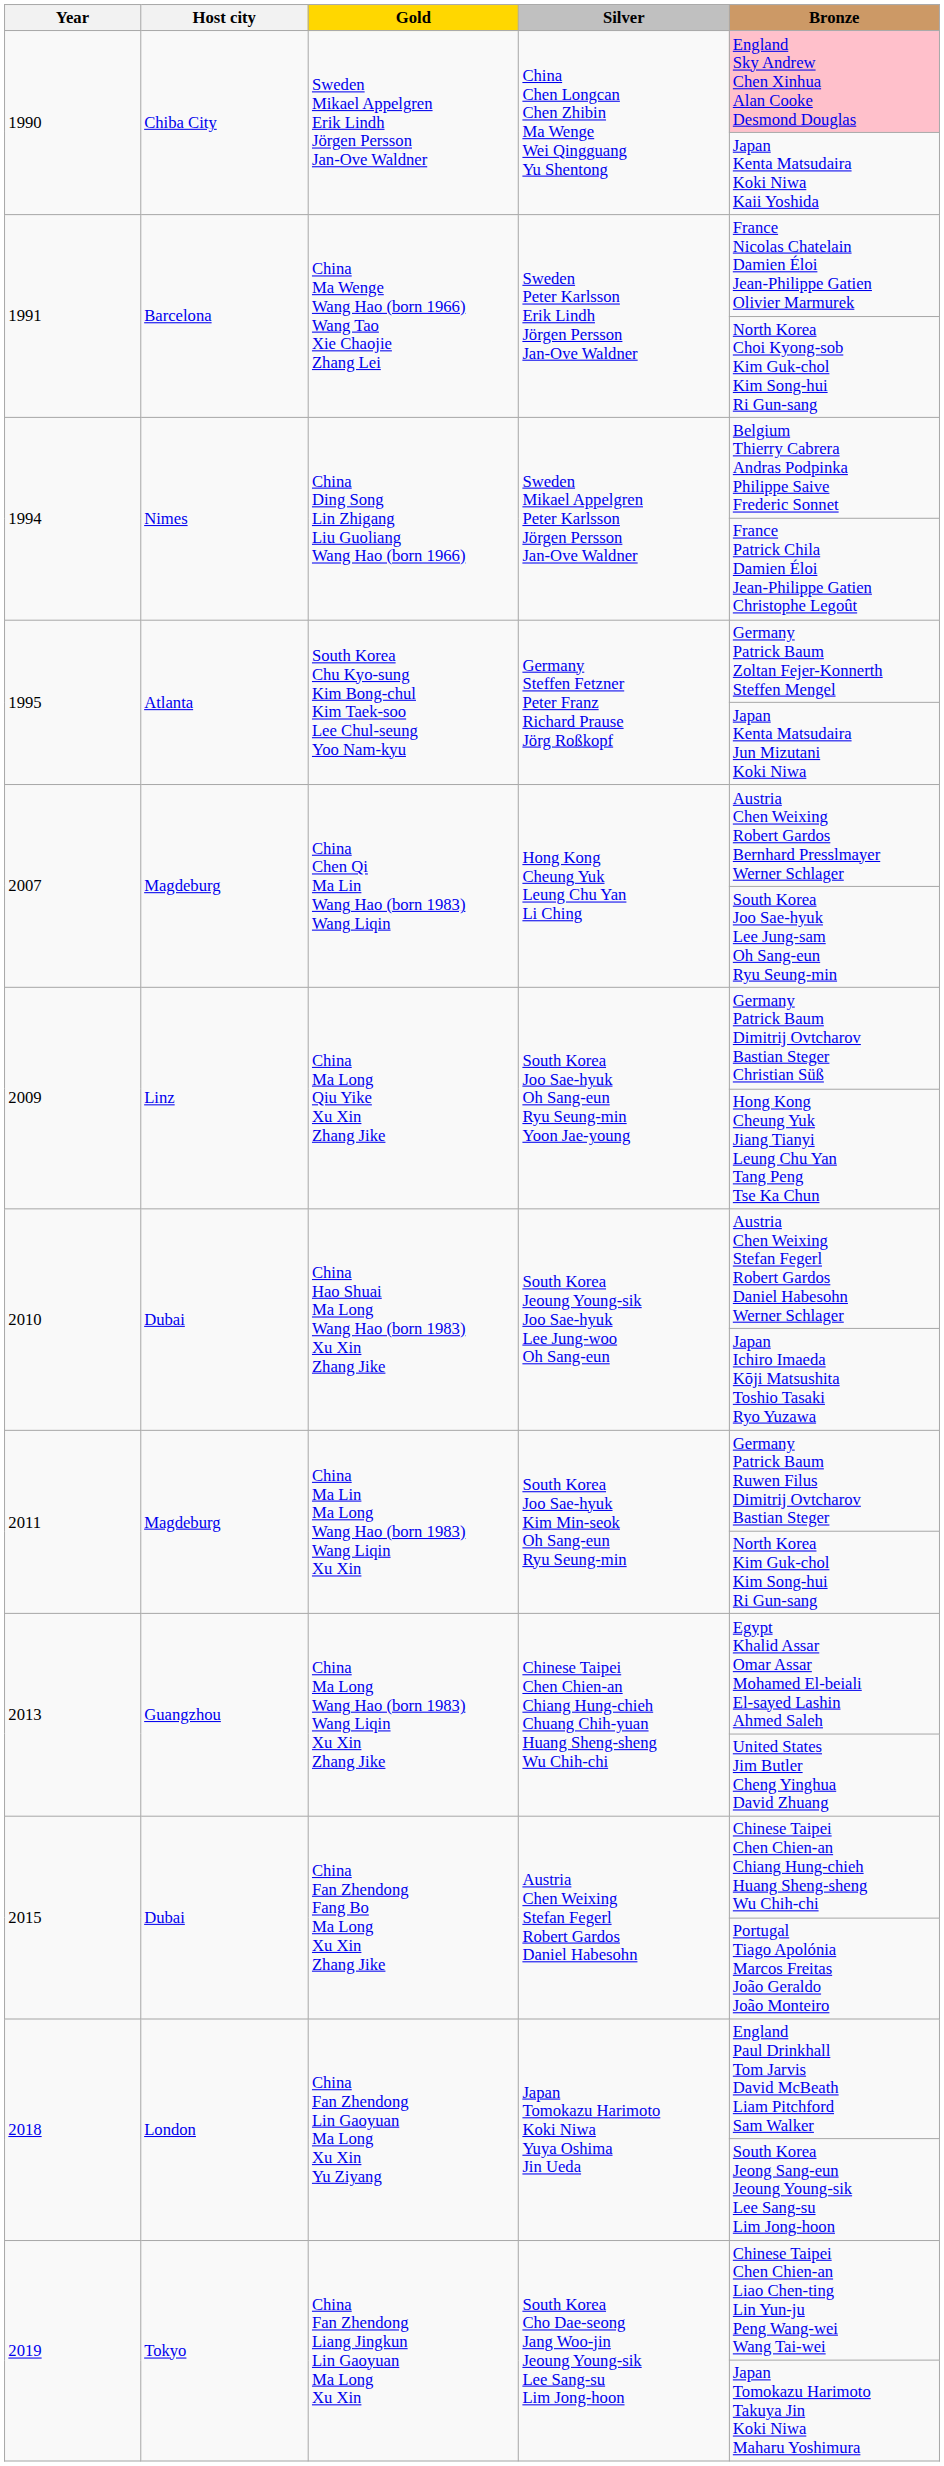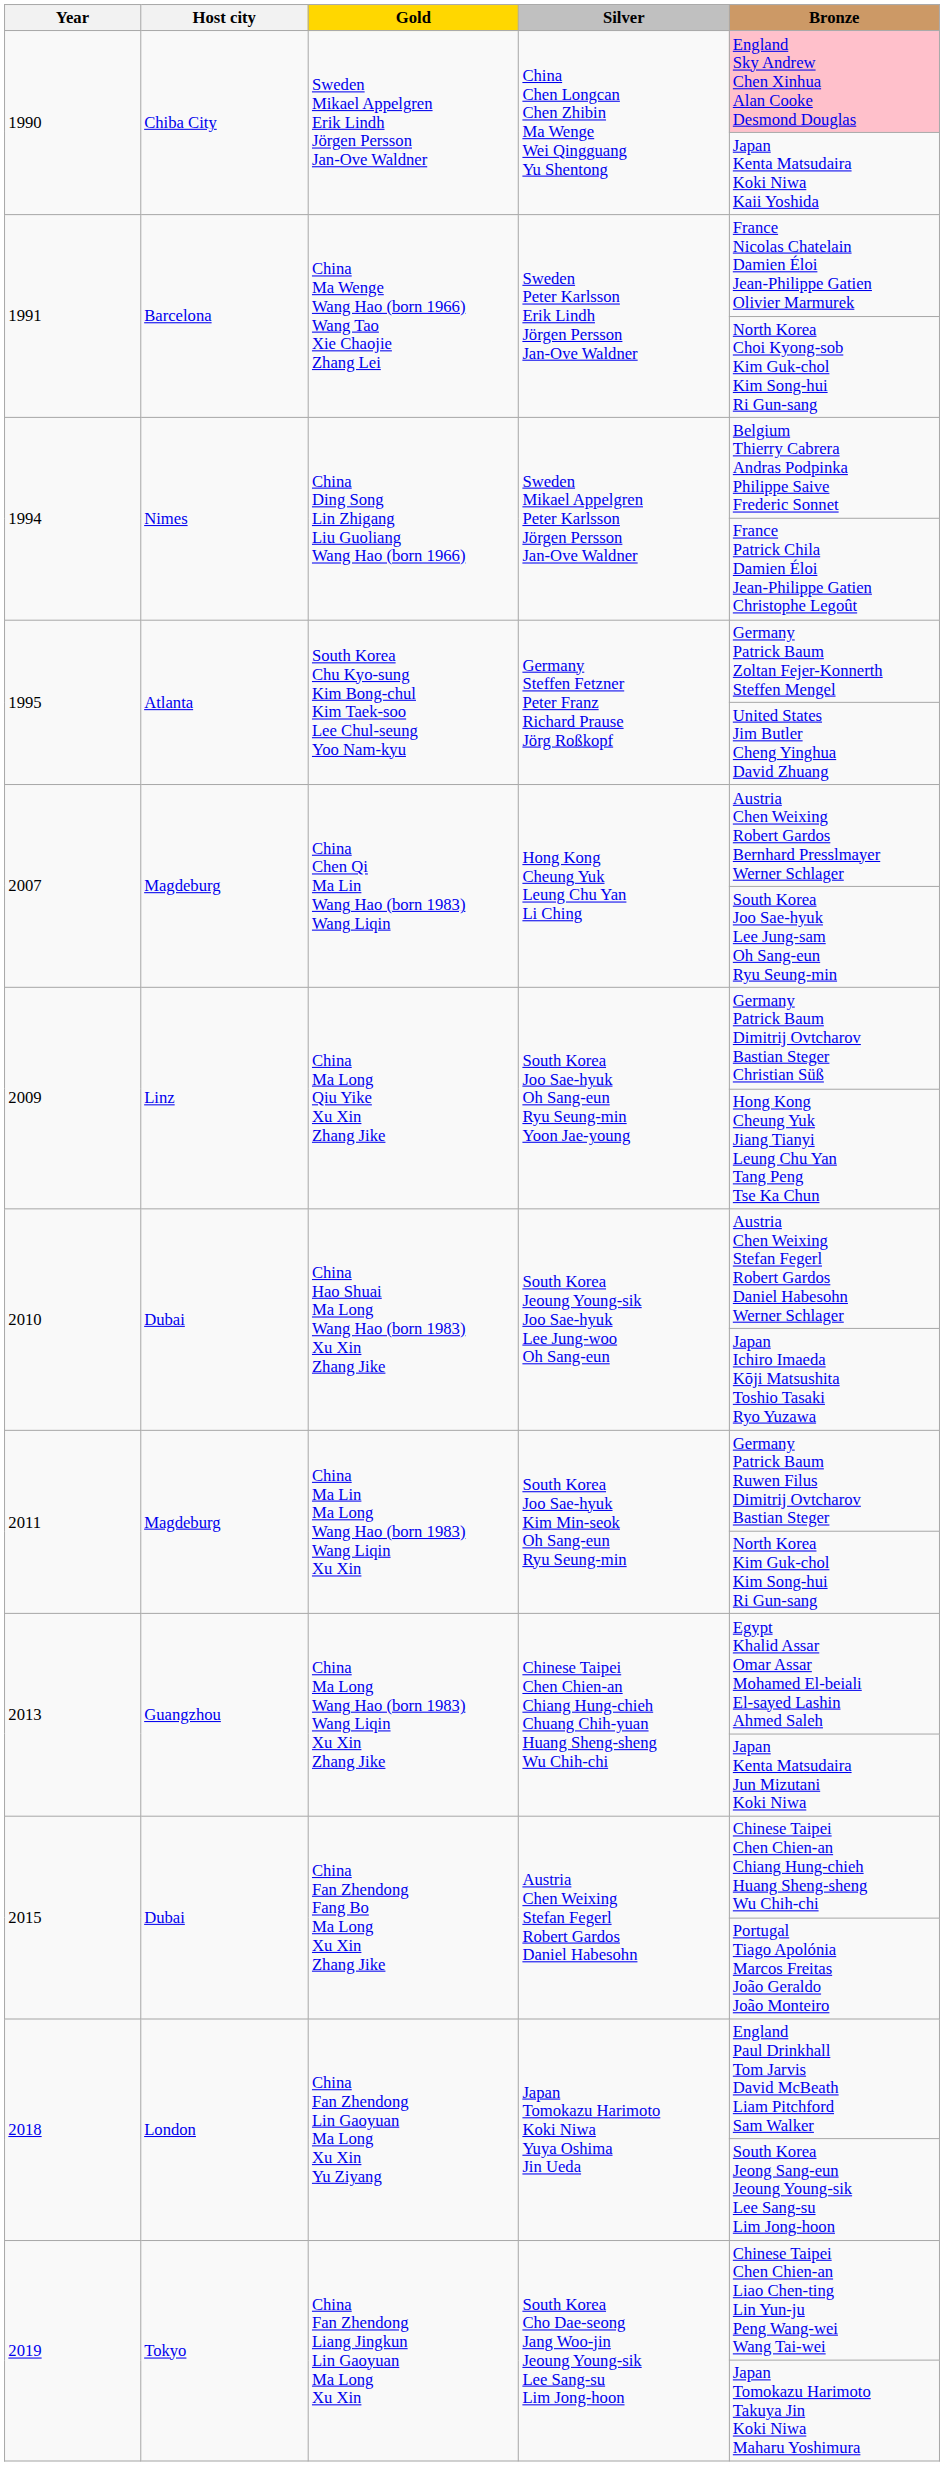(792, 743) Japan Kenta Matsudaira Jun Mizutani Koki Niwa -> (785, 743) United States Jim Butler Cheng Yinghua David Zhuang
(785, 1775) United States Jim Butler Cheng Yinghua David Zhuang -> (792, 1775) Japan Kenta Matsudaira Jun Mizutani Koki Niwa
